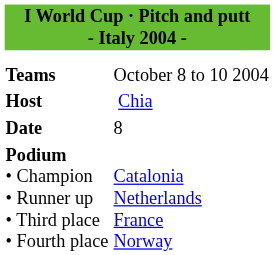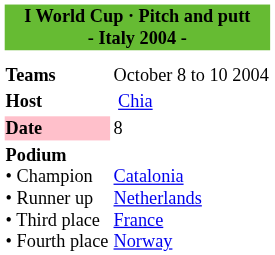(24, 128) no background -> (24, 128) pink background
